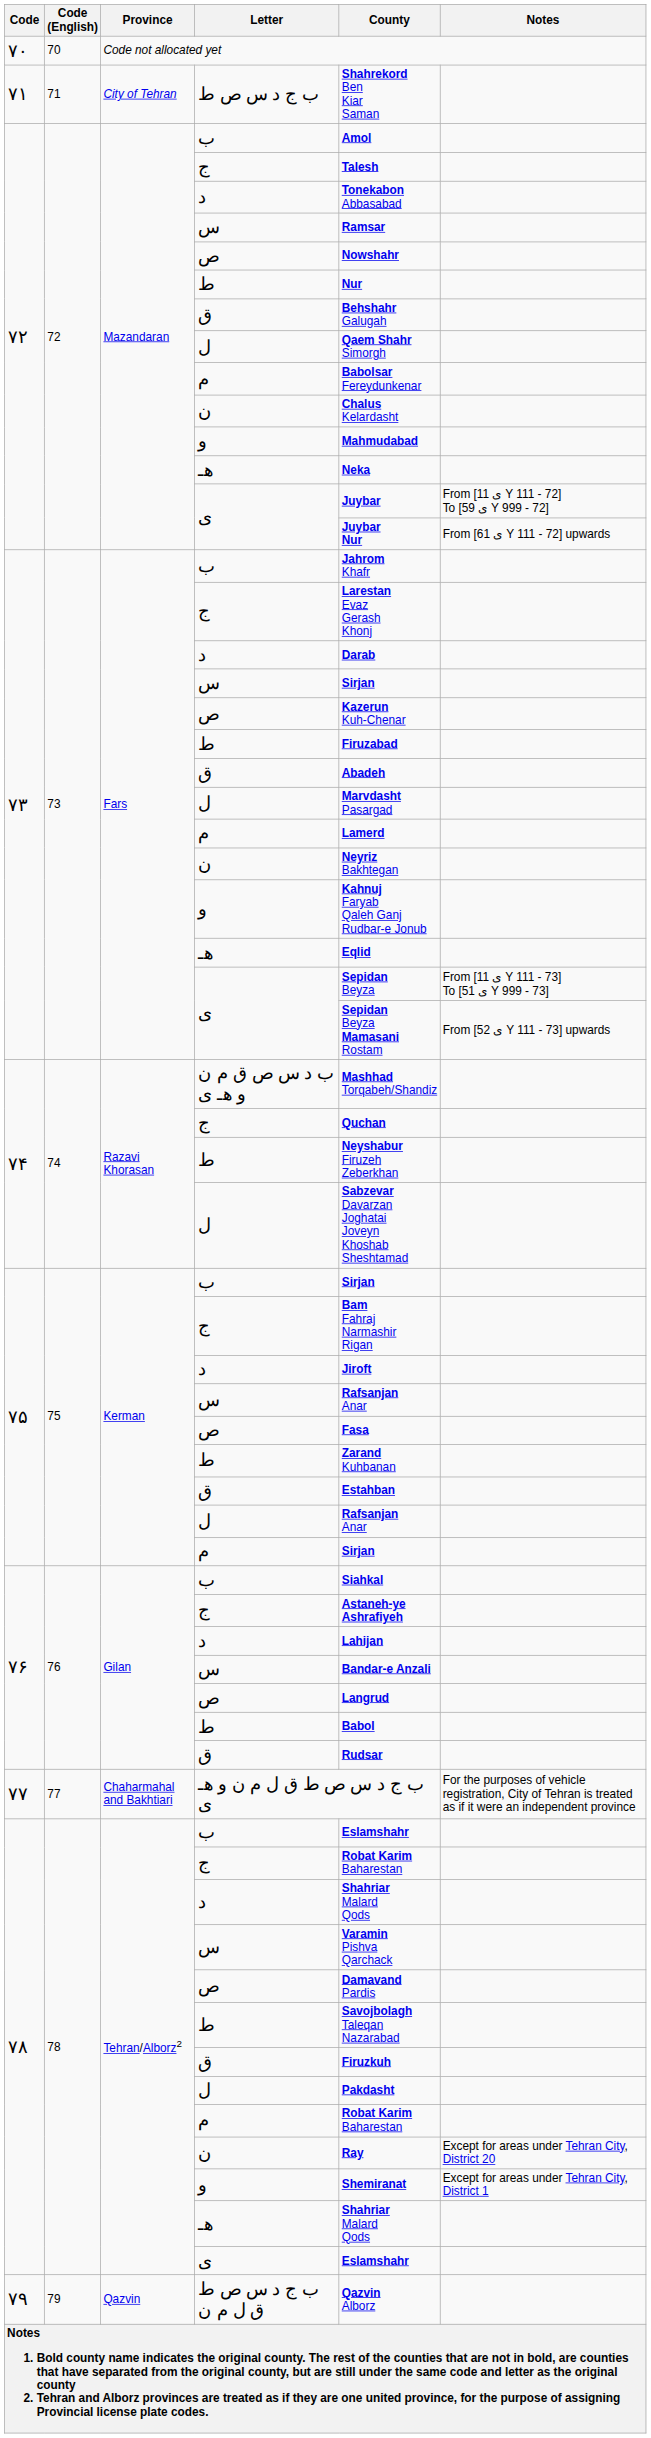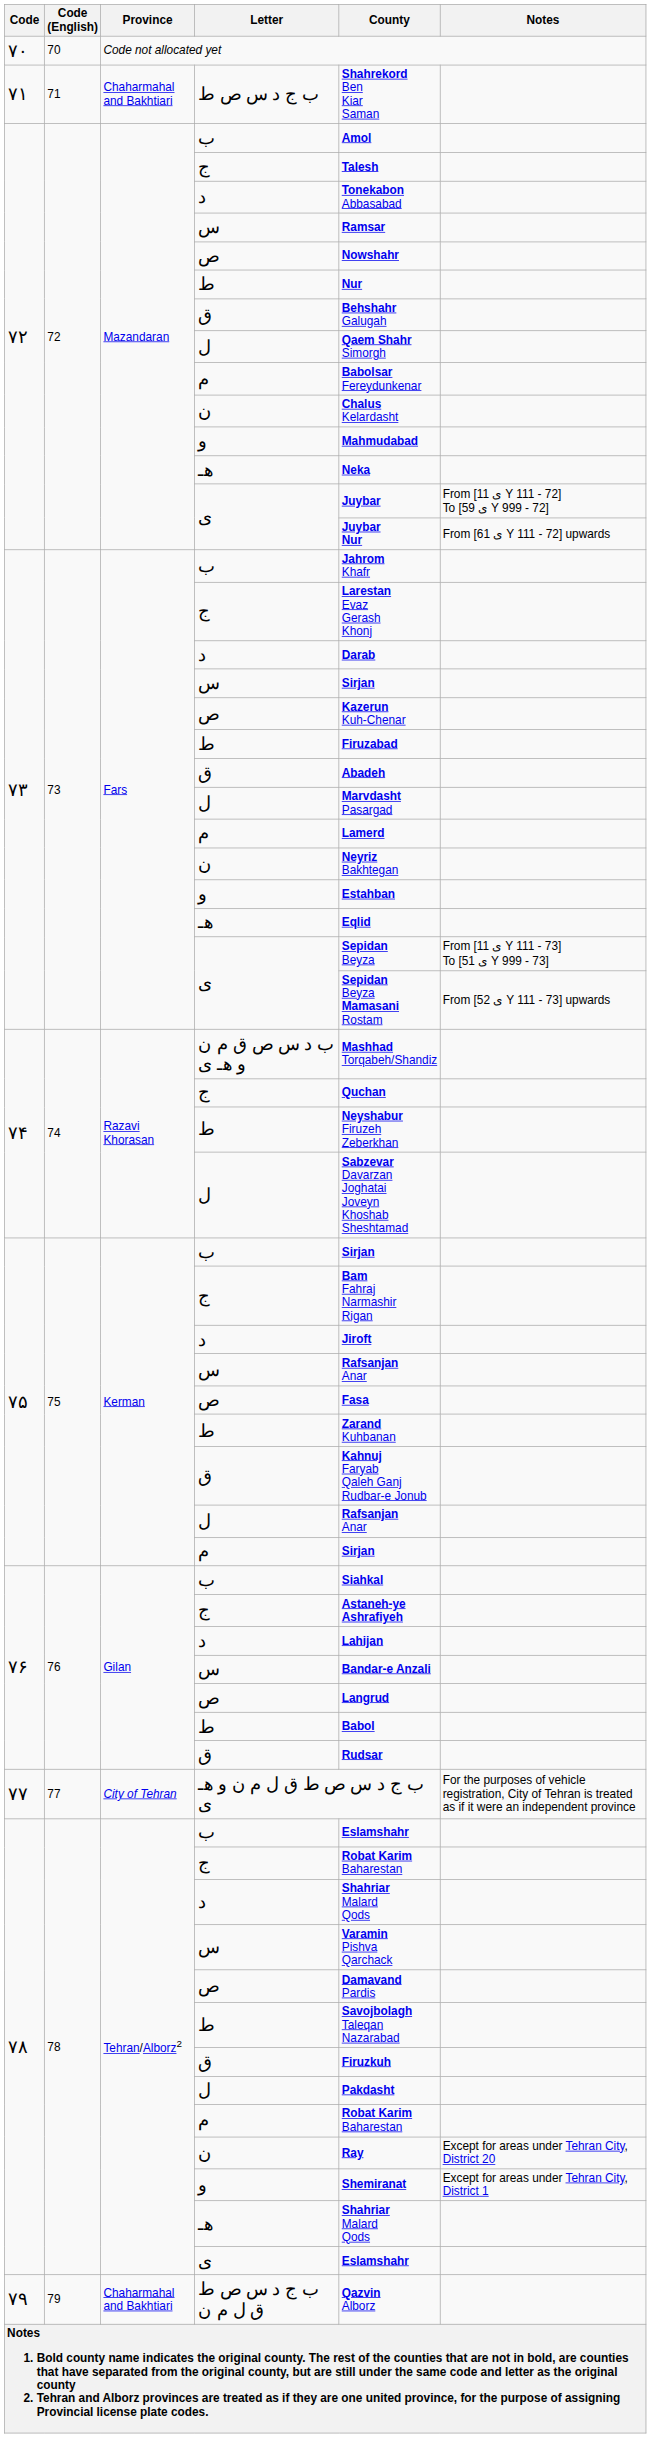(140, 94) City of Tehran -> (139, 94) Chaharmahal and Bakhtiari
(384, 909) Kahnuj Faryab Qaleh Ganj Rudbar-e Jonub -> (368, 894) Estahban
(368, 1491) Estahban -> (384, 1475) Kahnuj Faryab Qaleh Ganj Rudbar-e Jonub
(139, 1794) Chaharmahal and Bakhtiari -> (140, 1794) City of Tehran
(122, 2299) Qazvin -> (139, 2299) Chaharmahal and Bakhtiari
